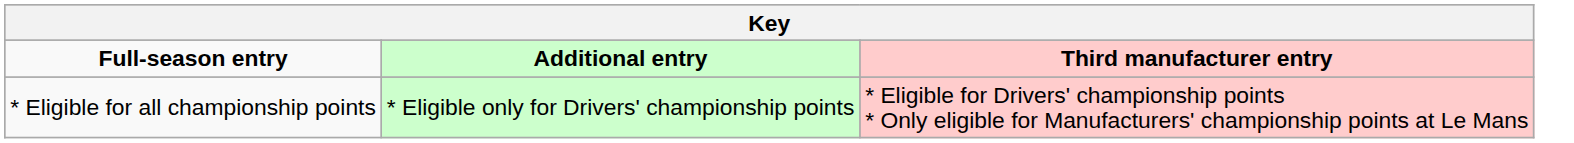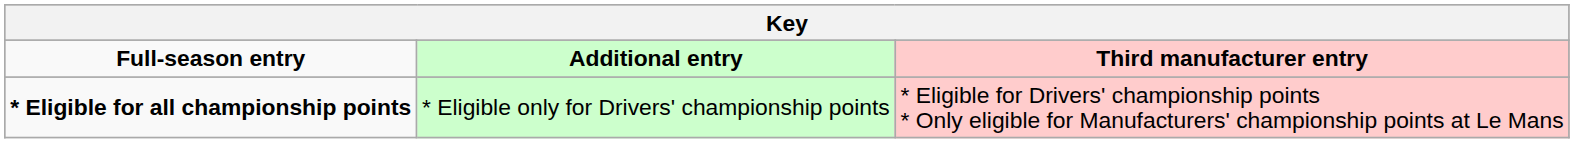(193, 107) normal -> (211, 107) bold
